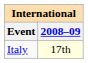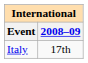(60, 49) lightyellow background -> (60, 49) no background
